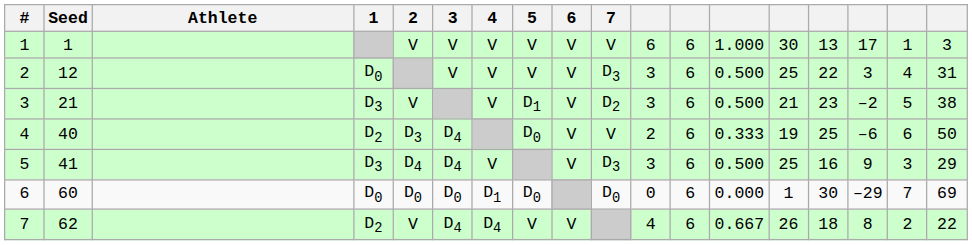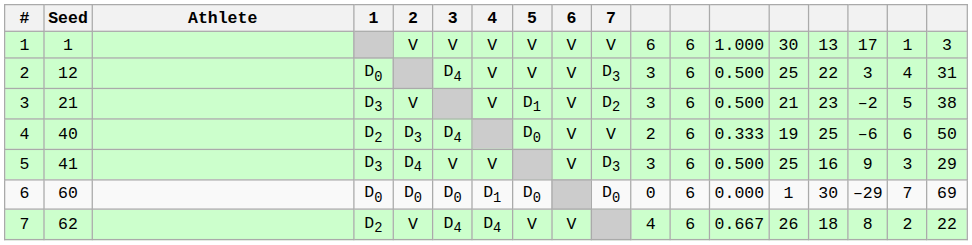(453, 74) V -> (453, 74) D4
(453, 164) D4 -> (453, 164) V
